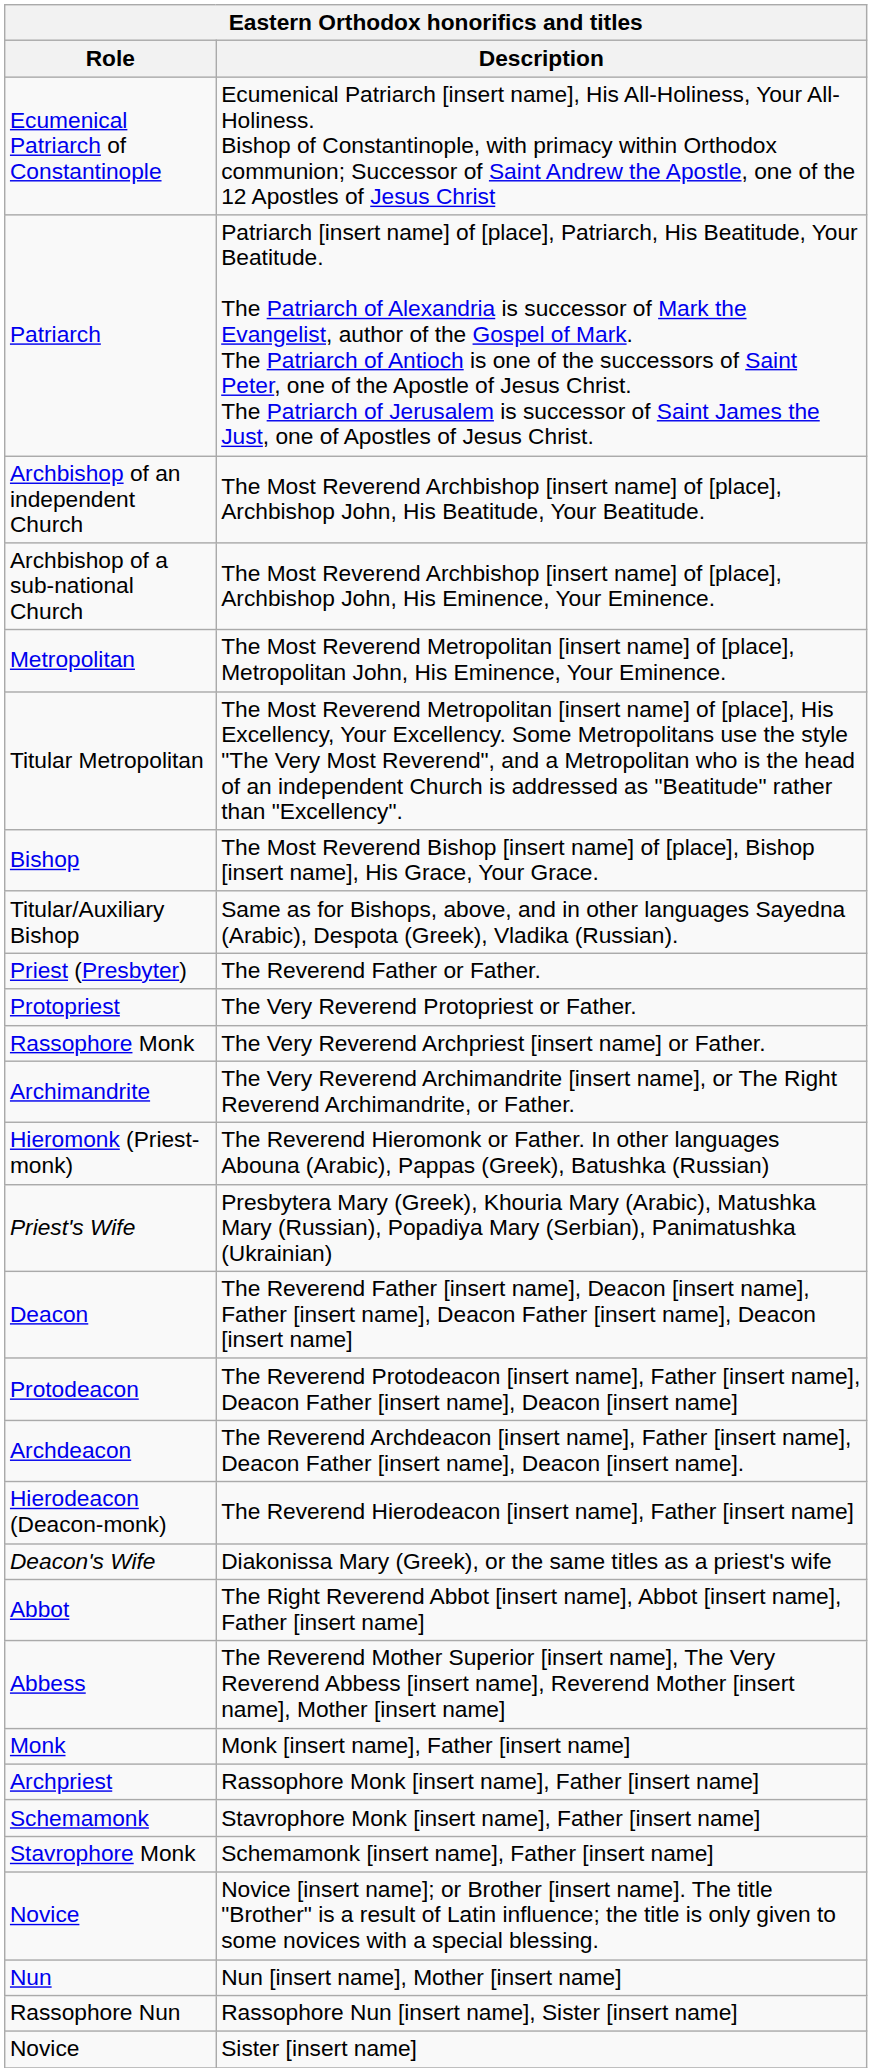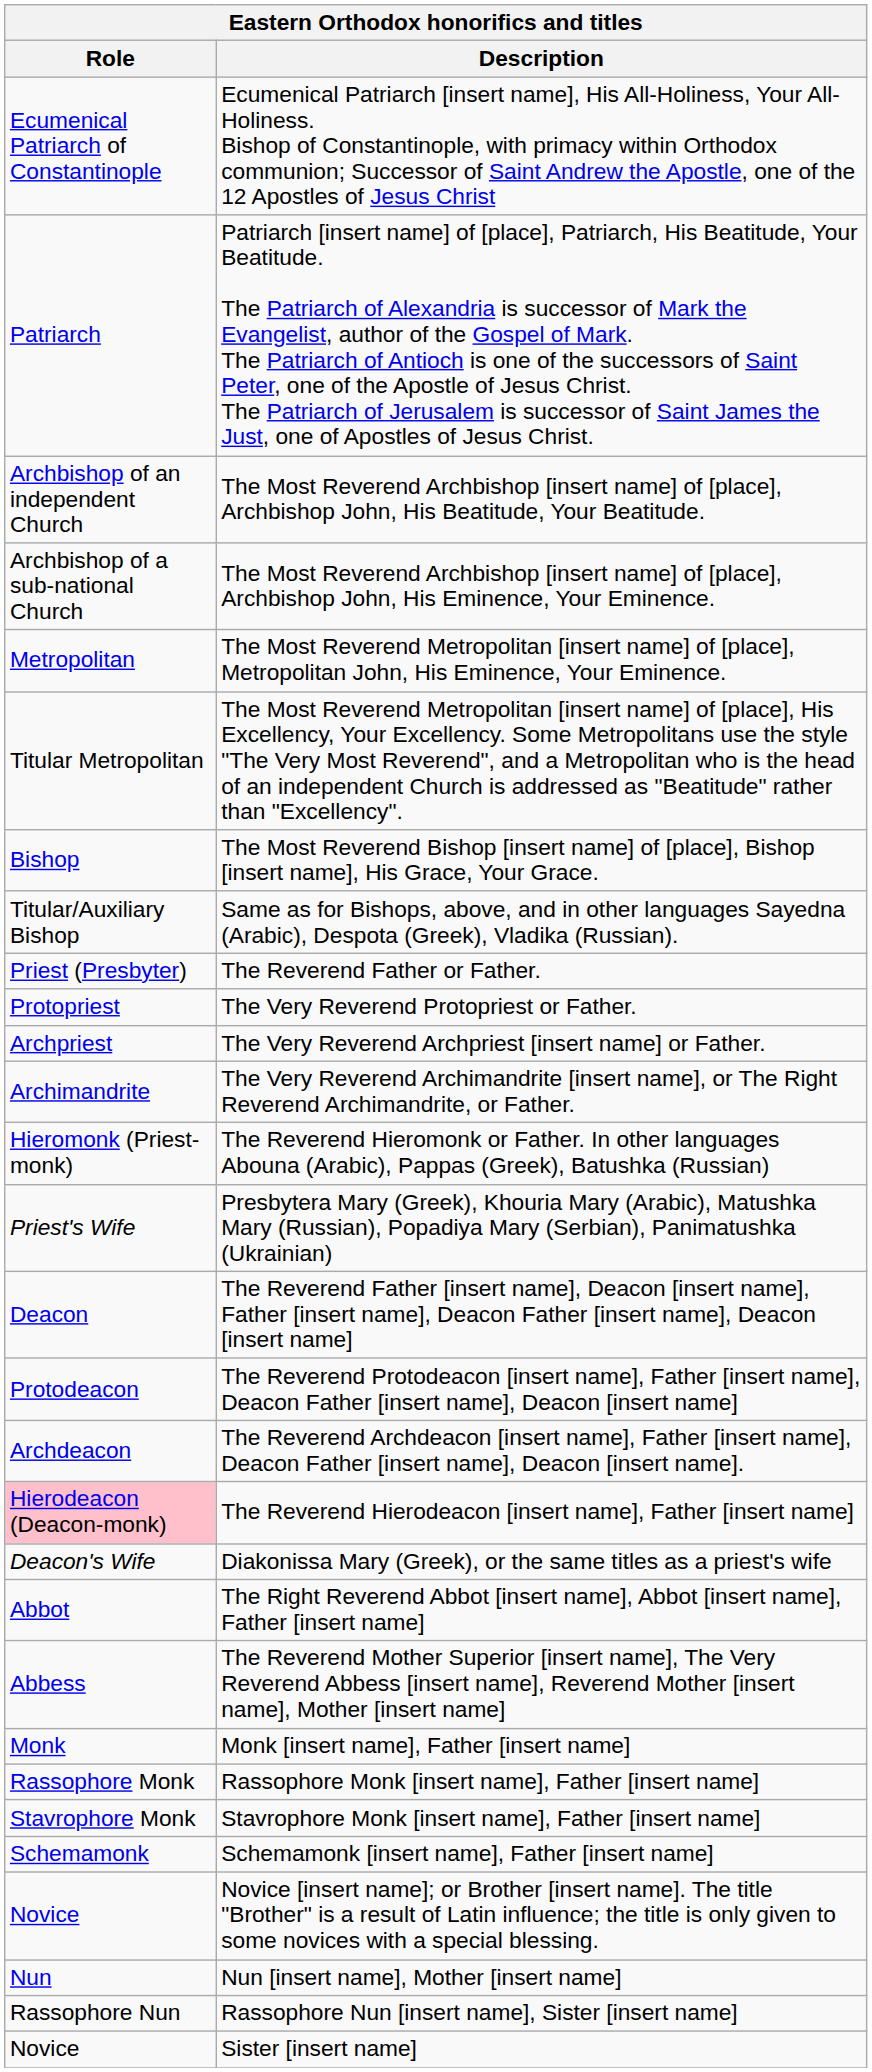(102, 1042) Rassophore Monk -> (61, 1042) Archpriest
(88, 1512) no background -> (88, 1512) pink background
(61, 1781) Archpriest -> (102, 1781) Rassophore Monk
(79, 1817) Schemamonk -> (103, 1817) Stavrophore Monk
(103, 1853) Stavrophore Monk -> (79, 1853) Schemamonk
